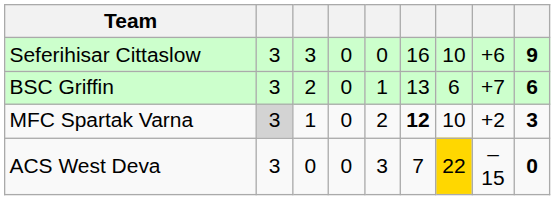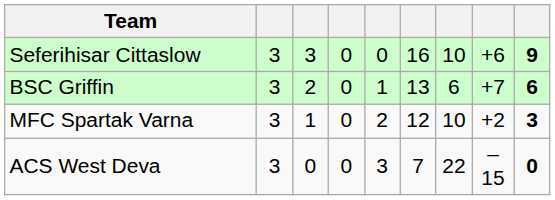(275, 120) lightgrey background -> (275, 120) no background
(418, 120) bold -> (418, 120) normal
(454, 165) gold background -> (454, 165) no background
